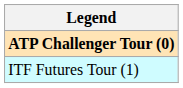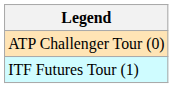(91, 43) bold -> (86, 43) normal
